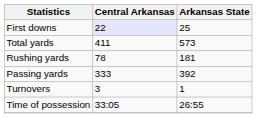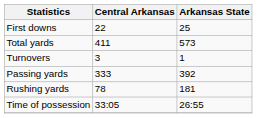(100, 27) lavender background -> (100, 27) no background
rows swapped: (38, 58) <-> (28, 89)
